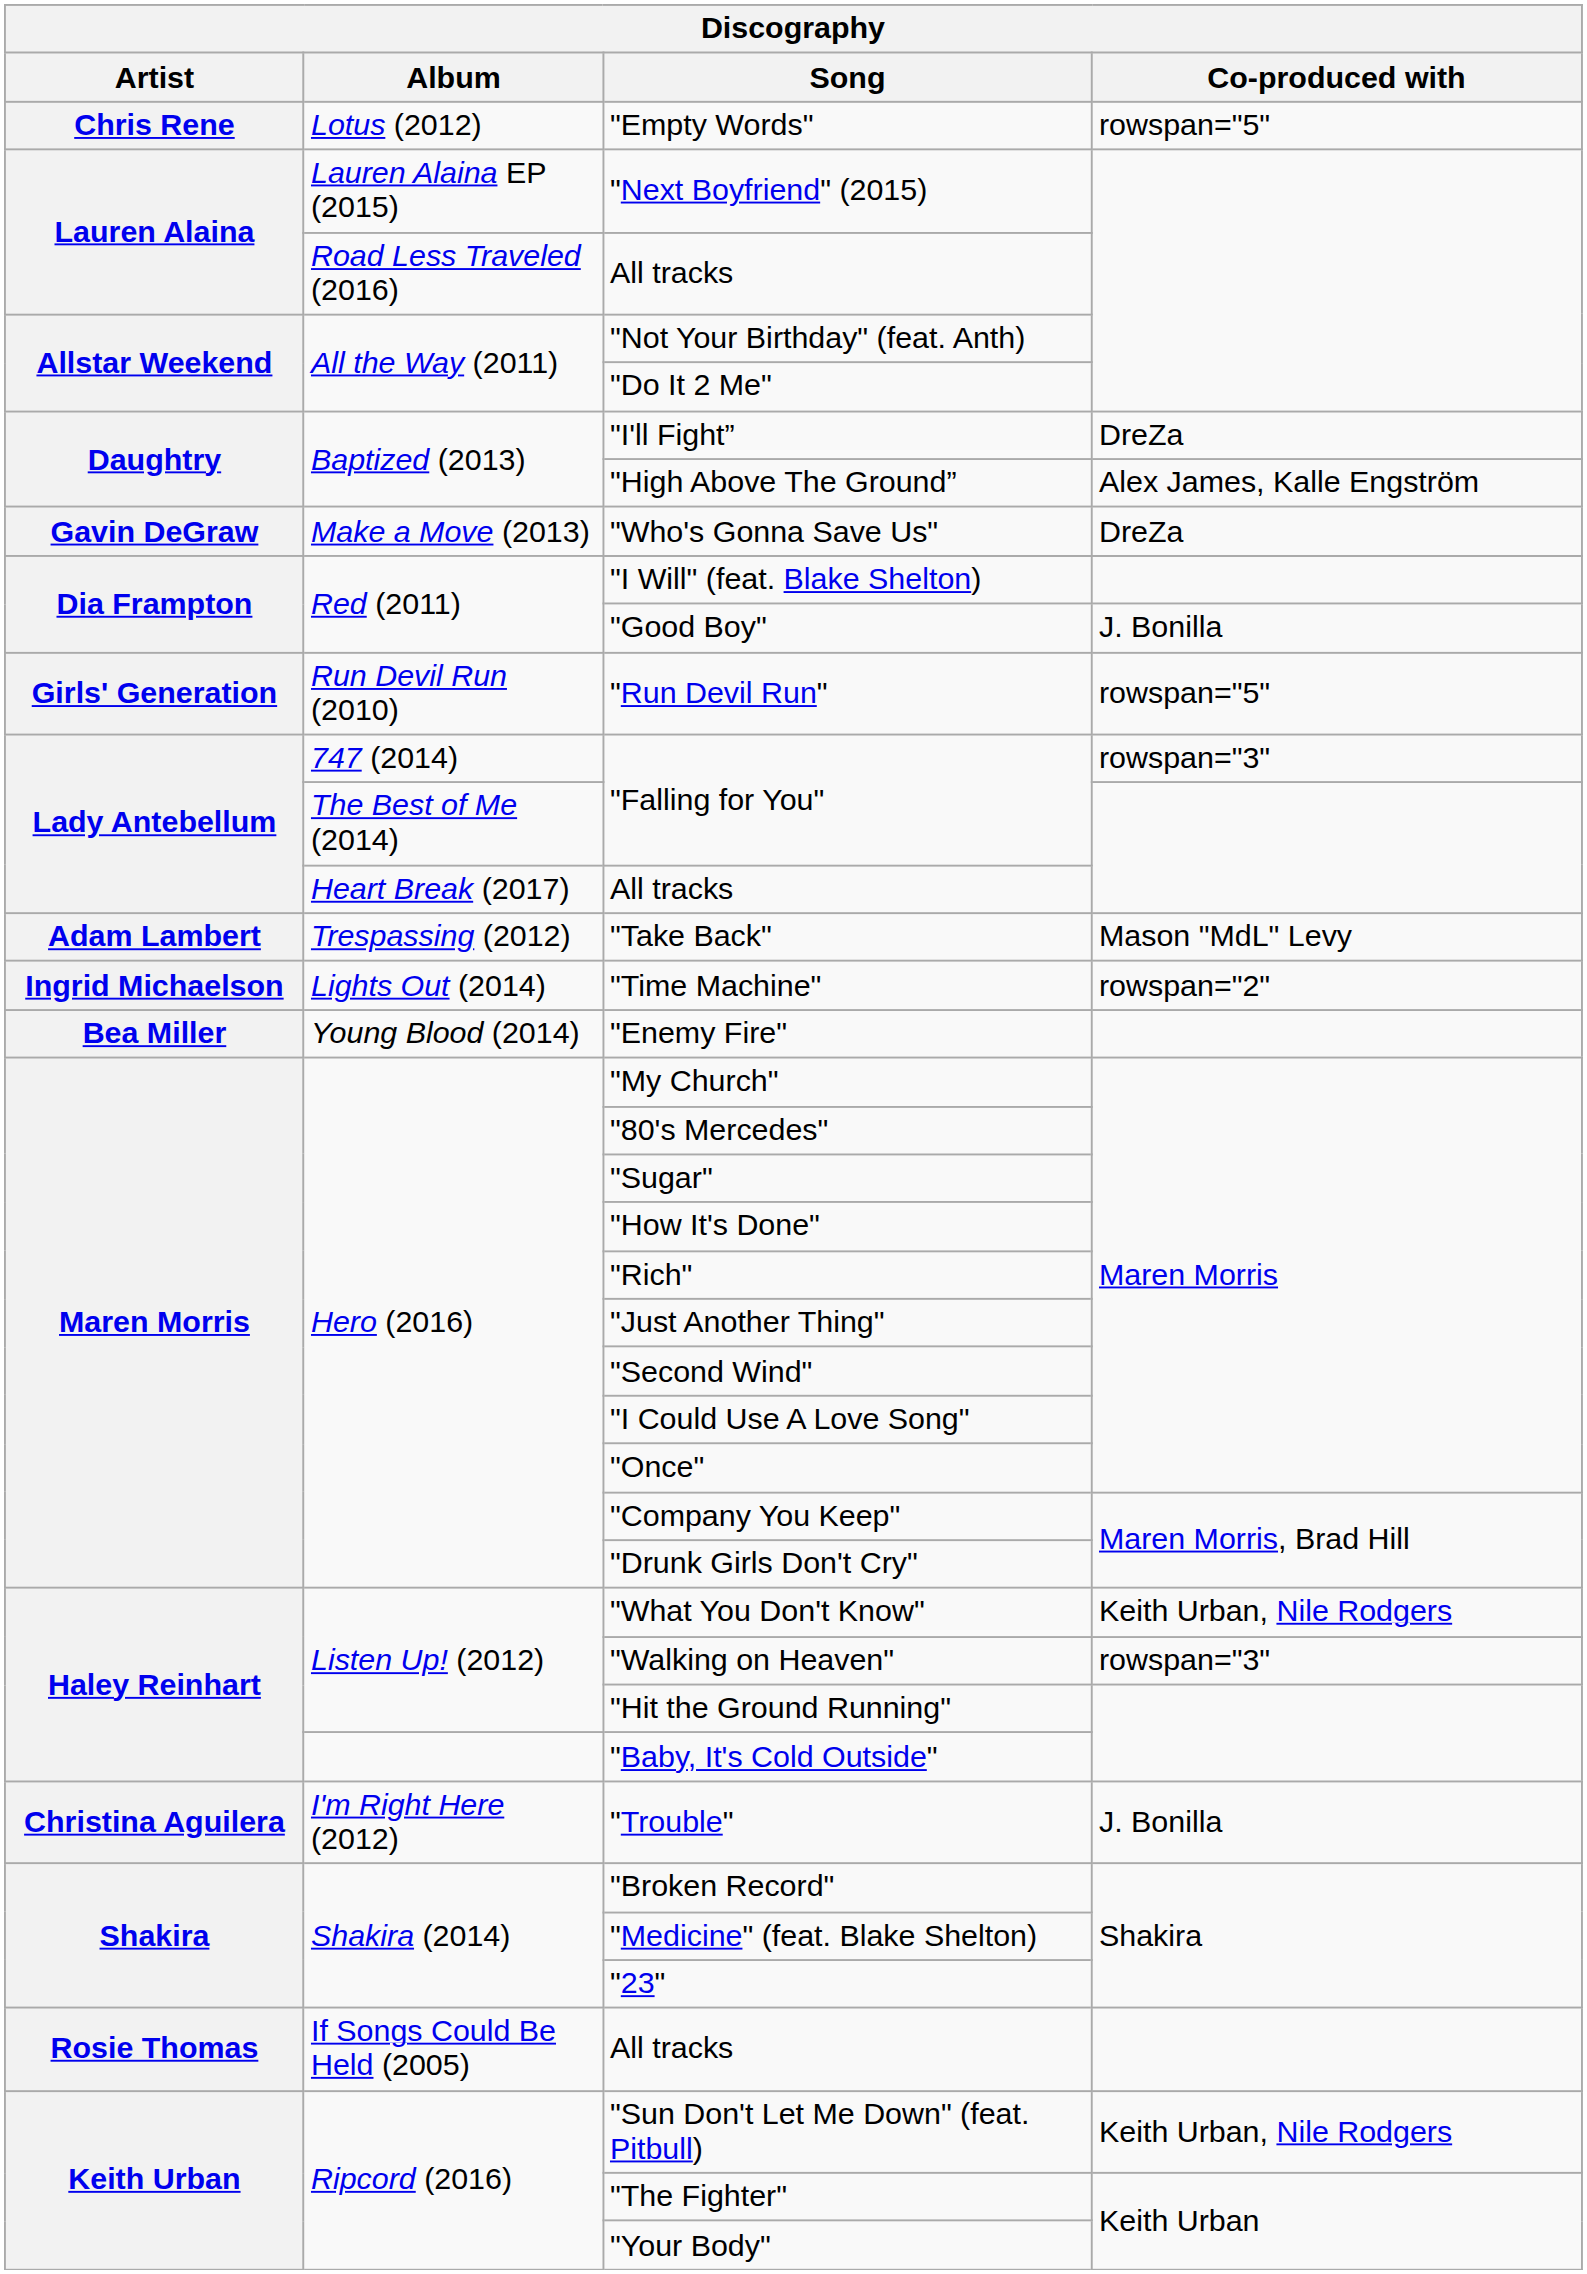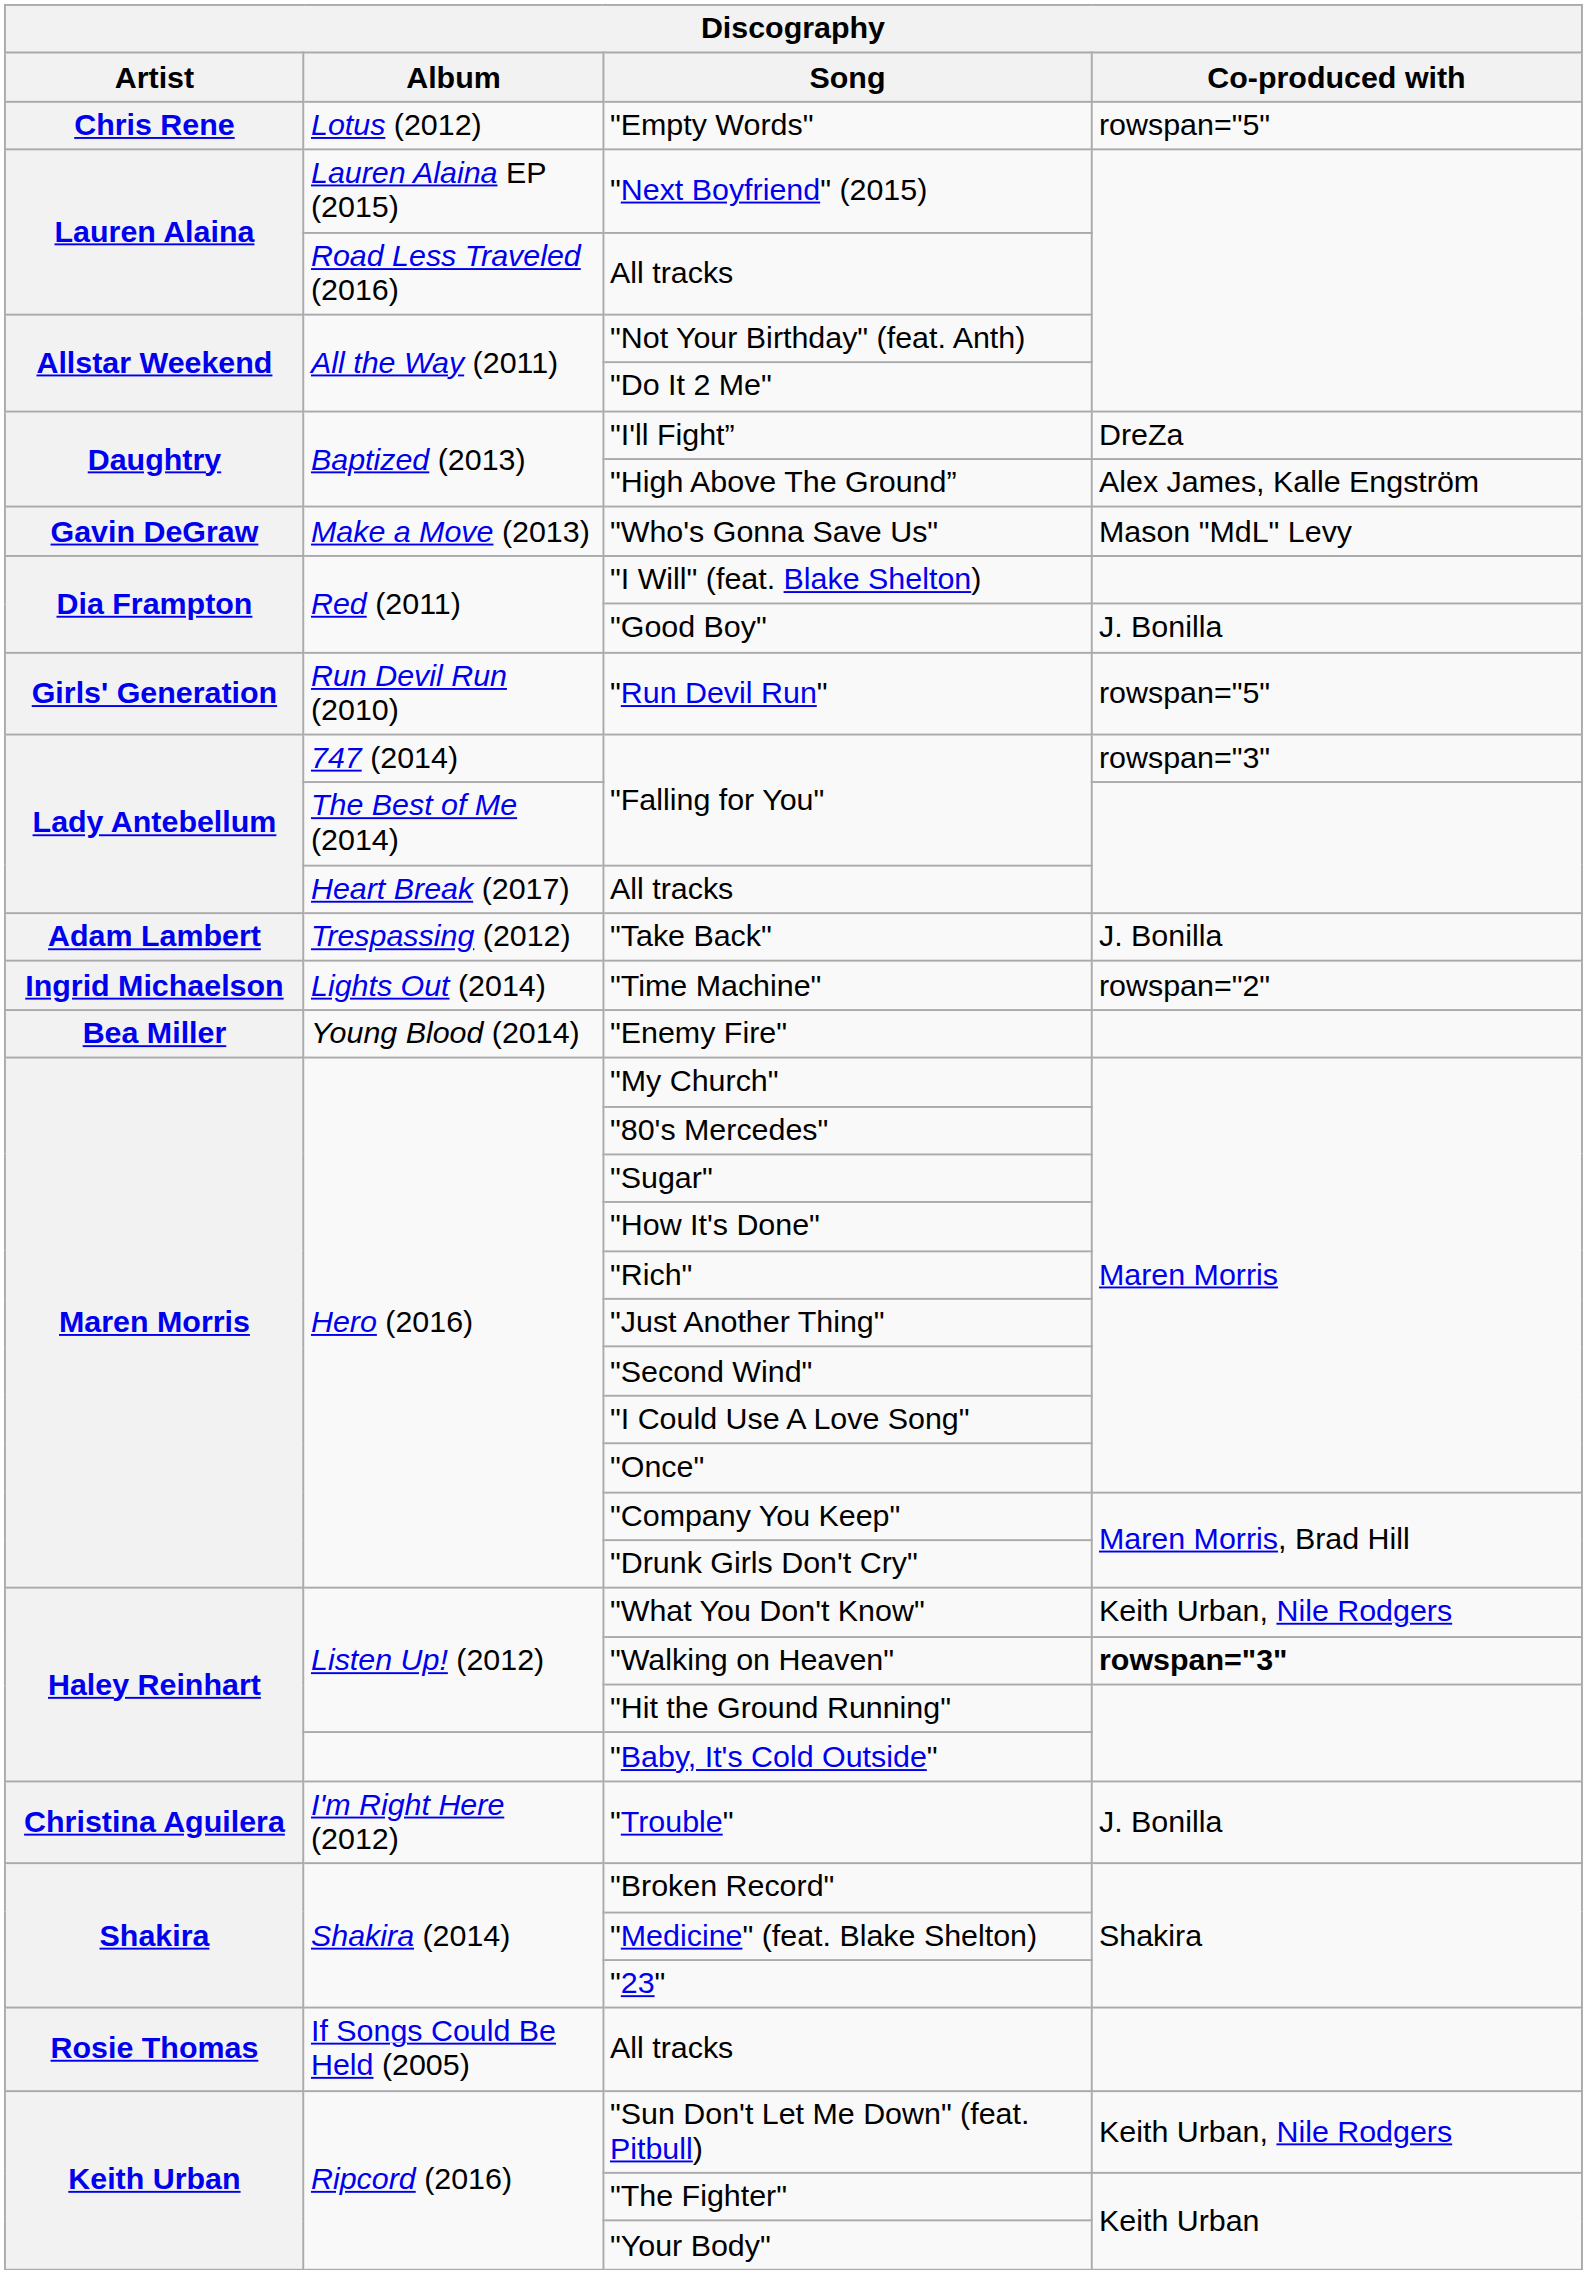(1141, 530) DreZa -> (1226, 530) Mason "MdL" Levy
(1226, 936) Mason "MdL" Levy -> (1161, 936) J. Bonilla
(1185, 1659) normal -> (1193, 1659) bold
